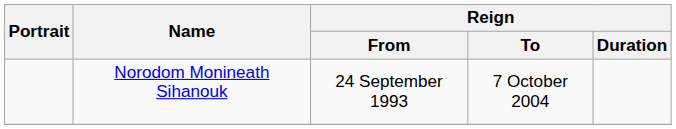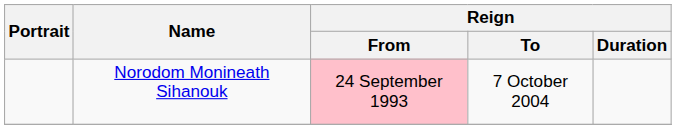(389, 91) no background -> (389, 91) pink background
